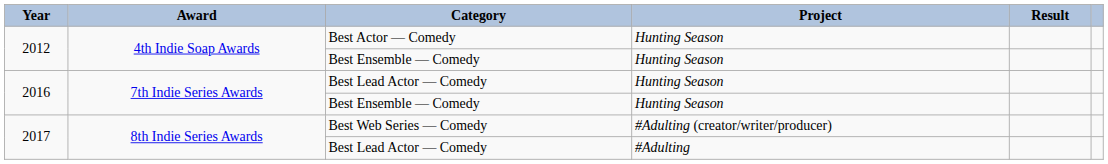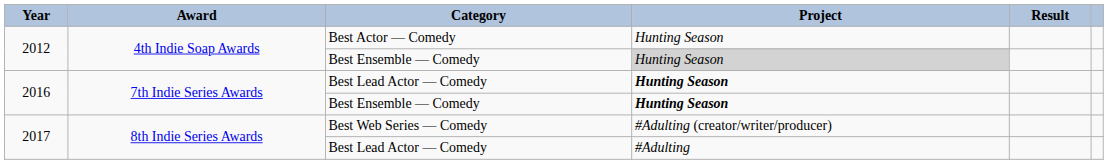(679, 59) no background -> (679, 59) lightgrey background
(679, 81) normal -> (682, 81) bold
(679, 103) normal -> (682, 103) bold
